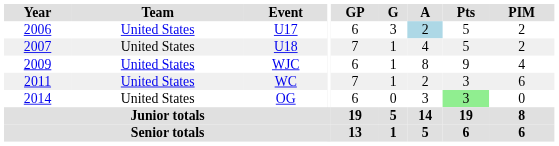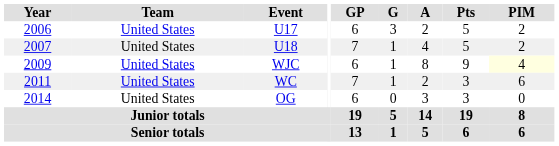(425, 29) lightblue background -> (425, 29) no background
(522, 64) no background -> (522, 64) lightyellow background
(466, 98) lightgreen background -> (466, 98) no background
